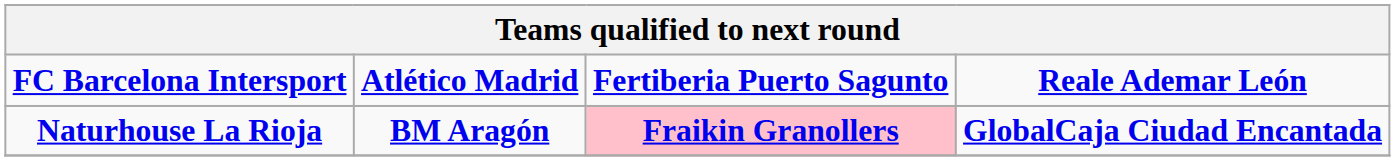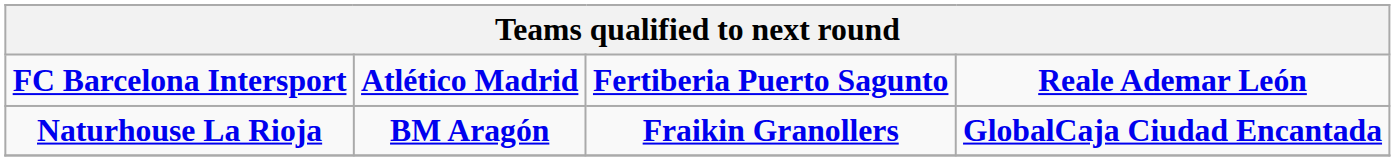(771, 130) pink background -> (771, 130) no background
